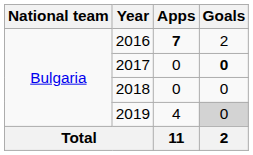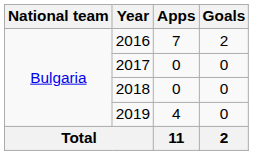(176, 41) bold -> (176, 41) normal
(224, 65) bold -> (224, 65) normal
(224, 114) lightgrey background -> (224, 114) no background
